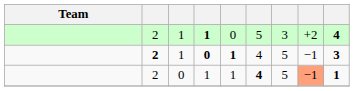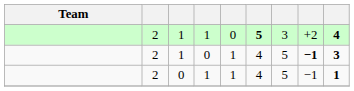(207, 34) bold -> (207, 34) normal
(259, 34) normal -> (259, 34) bold
(155, 55) bold -> (155, 55) normal
(207, 55) bold -> (207, 55) normal
(233, 55) bold -> (233, 55) normal
(311, 55) normal -> (311, 55) bold
(259, 75) bold -> (259, 75) normal
(311, 75) lightsalmon background -> (311, 75) no background
